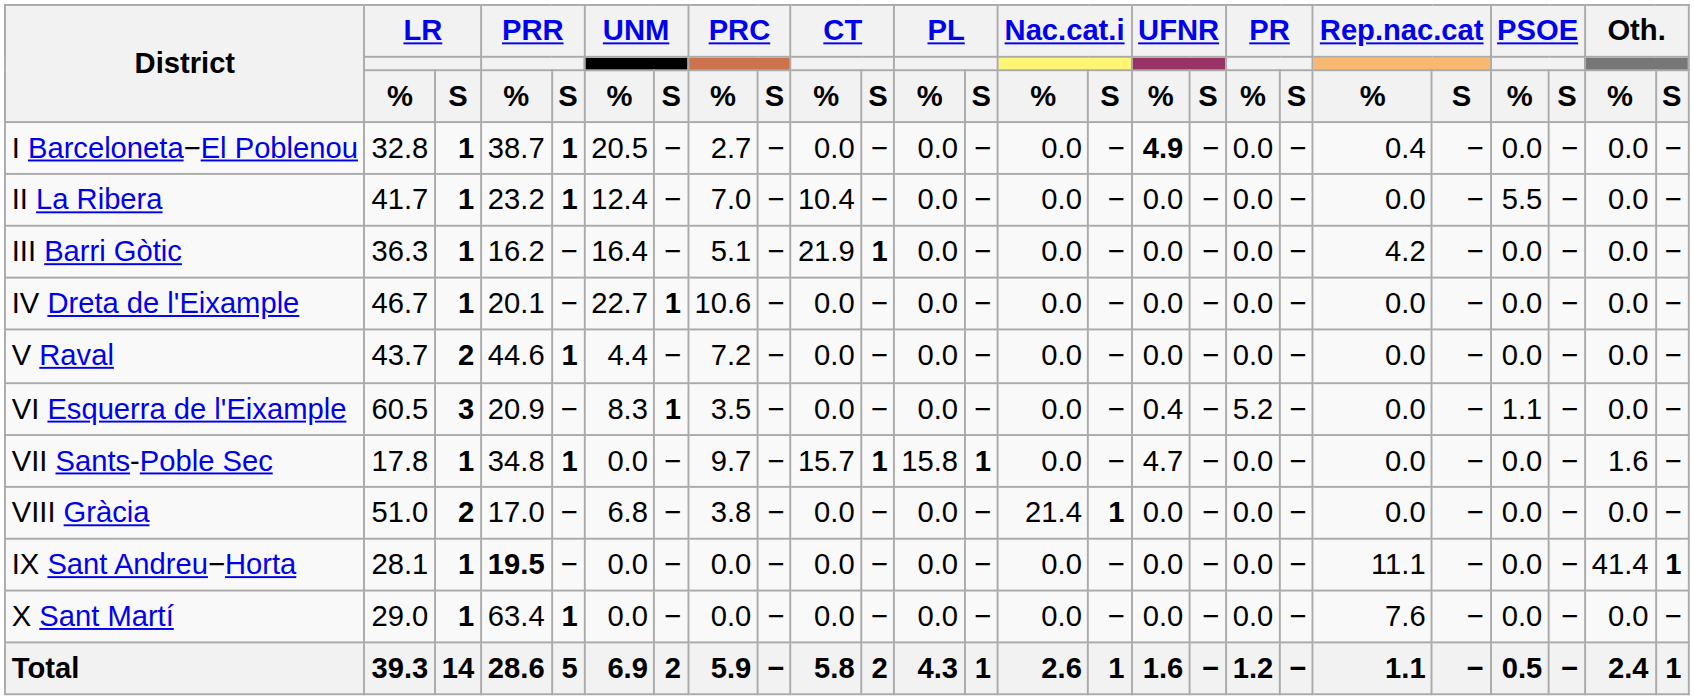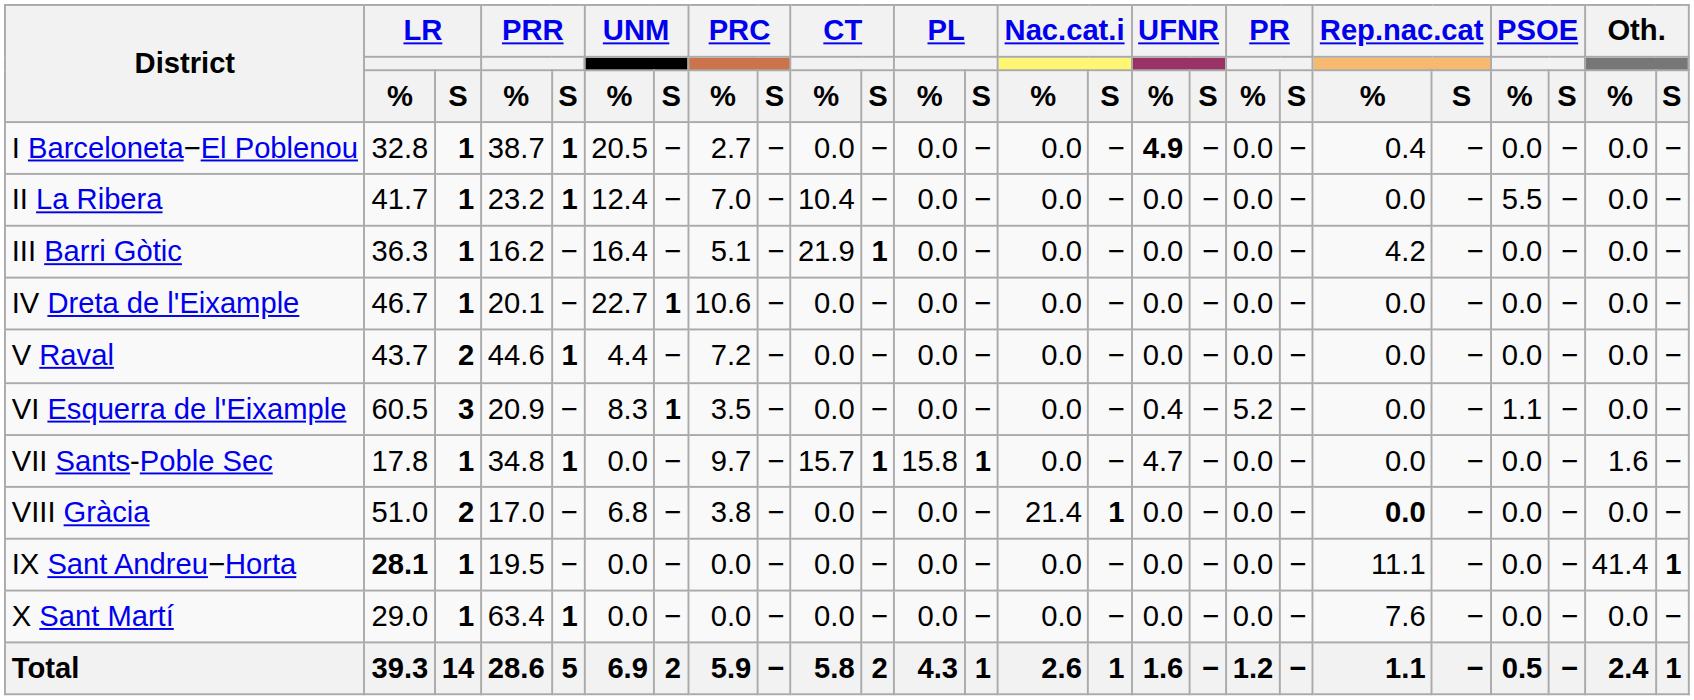(1405, 511) normal -> (1405, 511) bold
(400, 563) normal -> (400, 563) bold
(516, 563) bold -> (516, 563) normal
